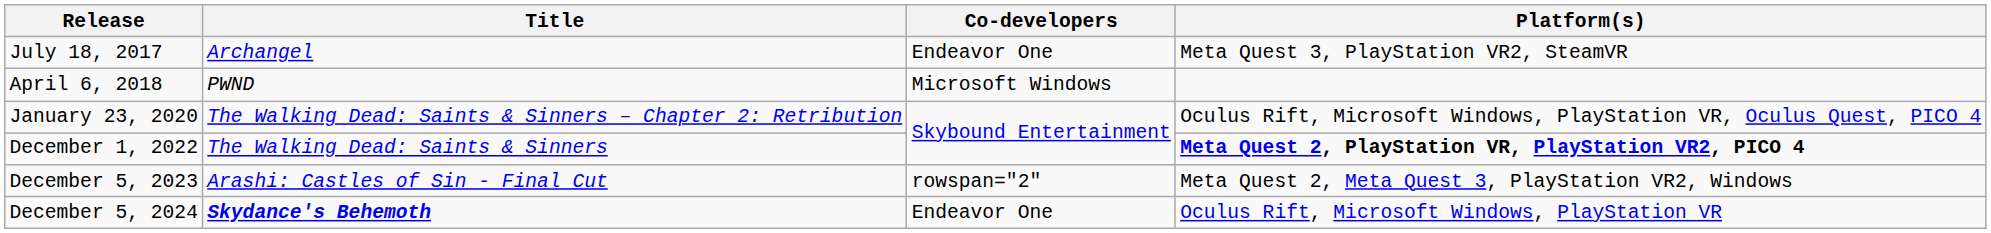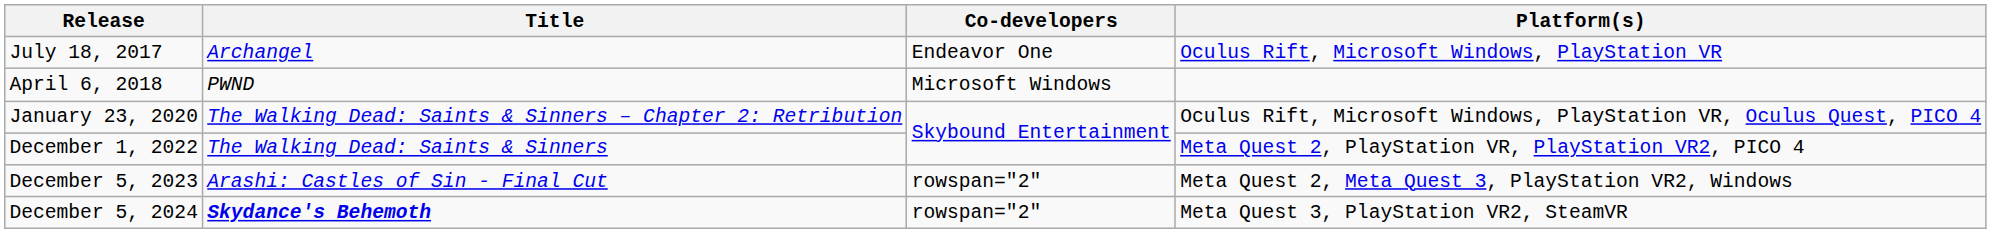(1404, 53) Meta Quest 3, PlayStation VR2, SteamVR -> (1451, 53) Oculus Rift, Microsoft Windows, PlayStation VR
(1492, 149) bold -> (1492, 149) normal
(982, 213) Endeavor One -> (976, 213) rowspan="2"
(1451, 213) Oculus Rift, Microsoft Windows, PlayStation VR -> (1404, 213) Meta Quest 3, PlayStation VR2, SteamVR
